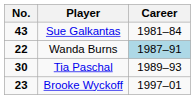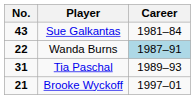(21, 67) 30 -> (21, 67) 31
(21, 85) 23 -> (21, 85) 21
